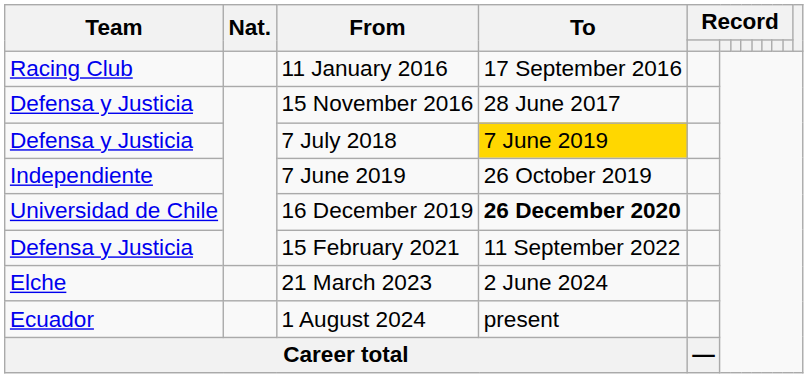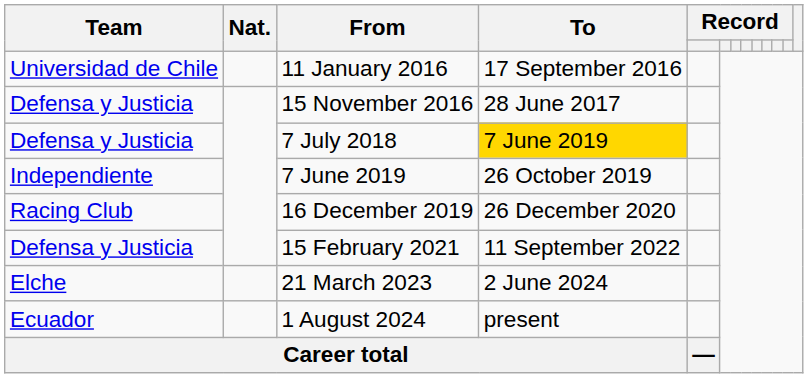(71, 68) Racing Club -> (114, 68) Universidad de Chile
(114, 211) Universidad de Chile -> (71, 211) Racing Club
(582, 211) bold -> (580, 211) normal
